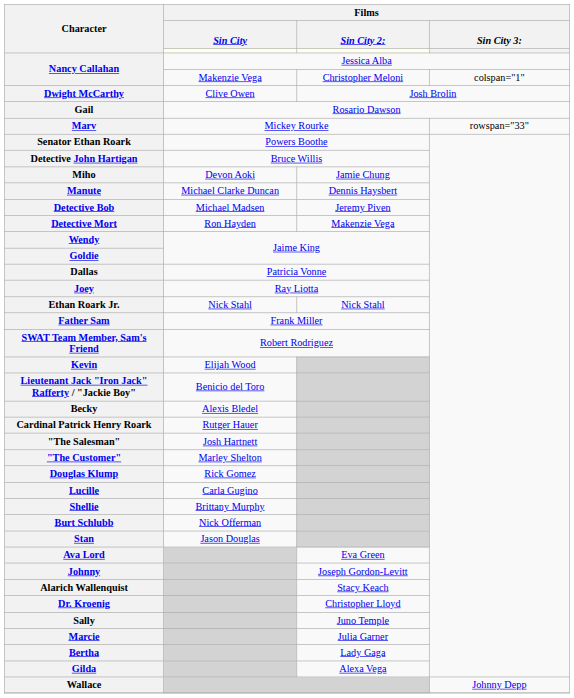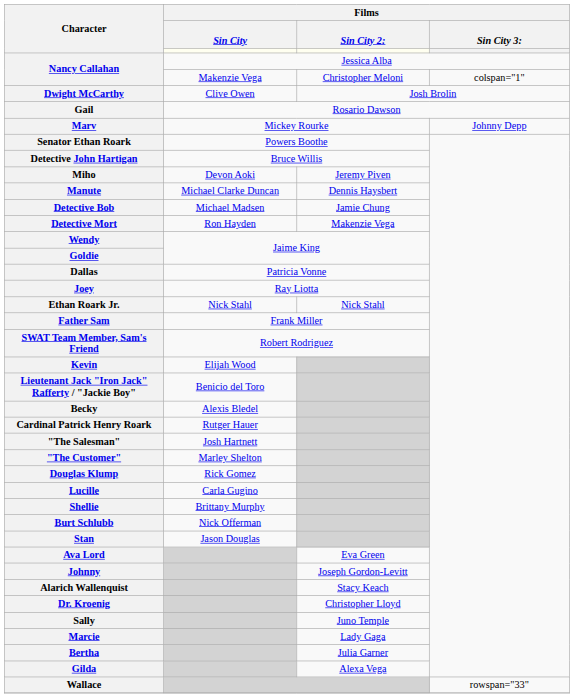(499, 126) rowspan="33" -> (499, 126) Johnny Depp
(363, 175) Jamie Chung -> (363, 175) Jeremy Piven
(363, 207) Jeremy Piven -> (363, 207) Jamie Chung
(363, 636) Julia Garner -> (363, 636) Lady Gaga
(363, 652) Lady Gaga -> (363, 652) Julia Garner
(499, 685) Johnny Depp -> (499, 685) rowspan="33"
